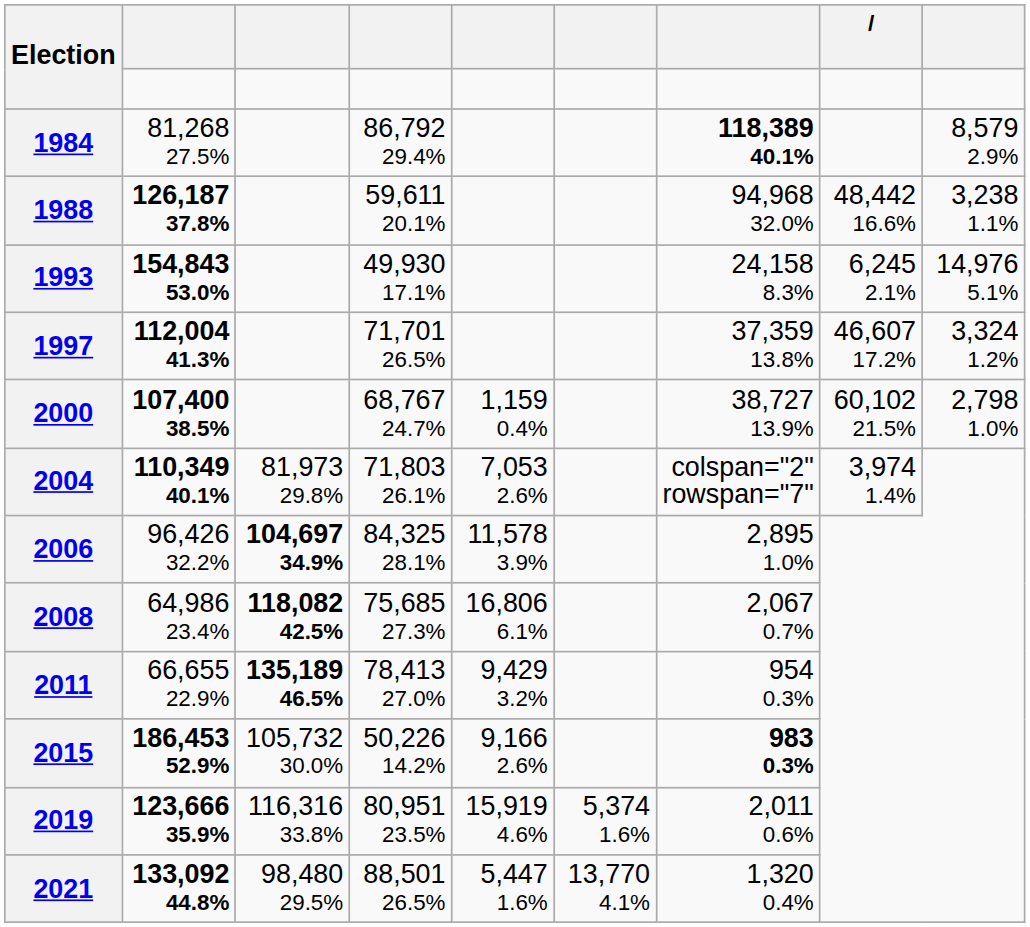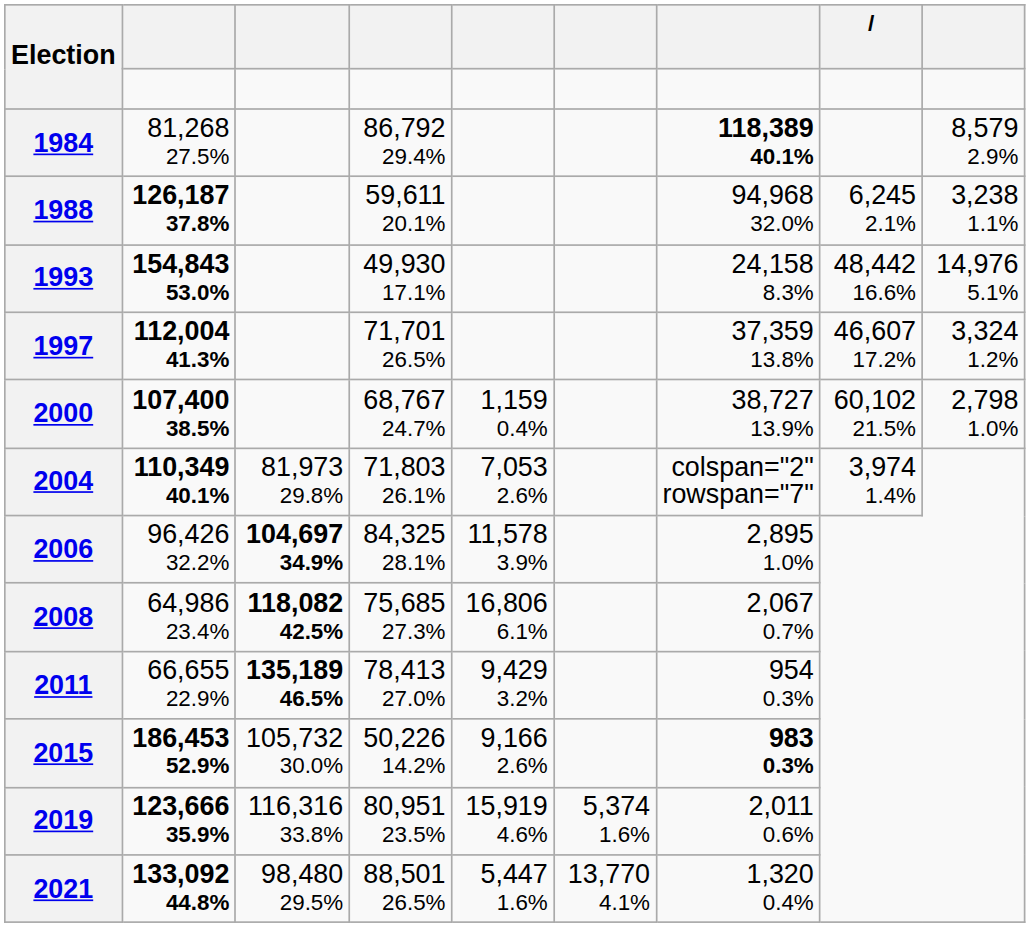(875, 209) 48,442 16.6% -> (882, 209) 6,245 2.1%
(882, 277) 6,245 2.1% -> (875, 277) 48,442 16.6%
